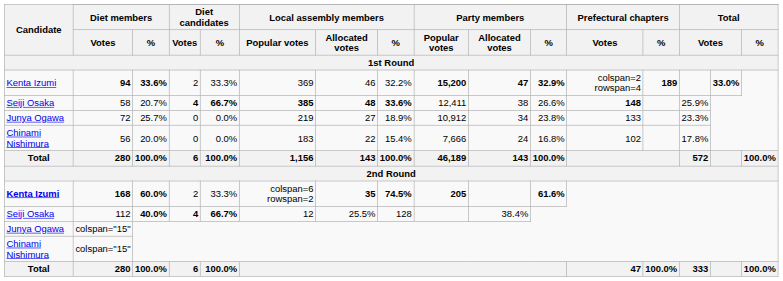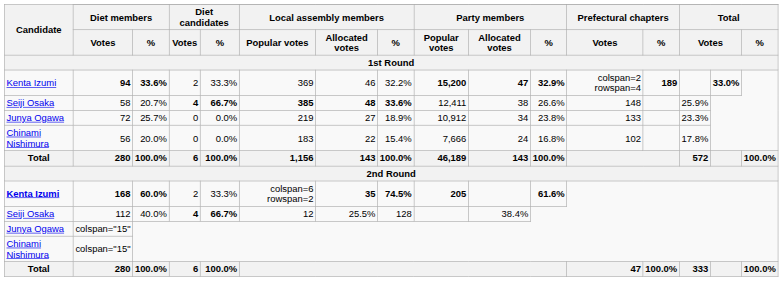(633, 103) bold -> (633, 103) normal
(153, 214) bold -> (153, 214) normal
